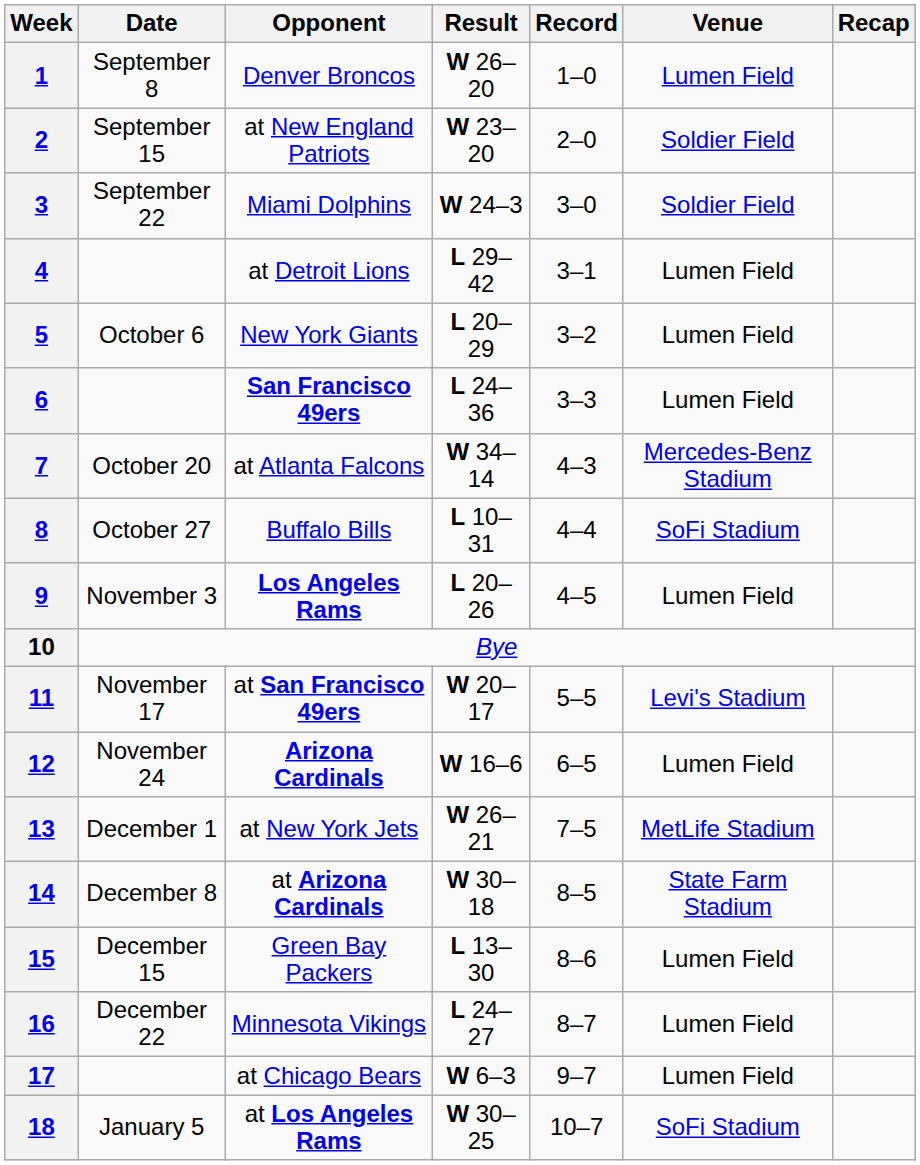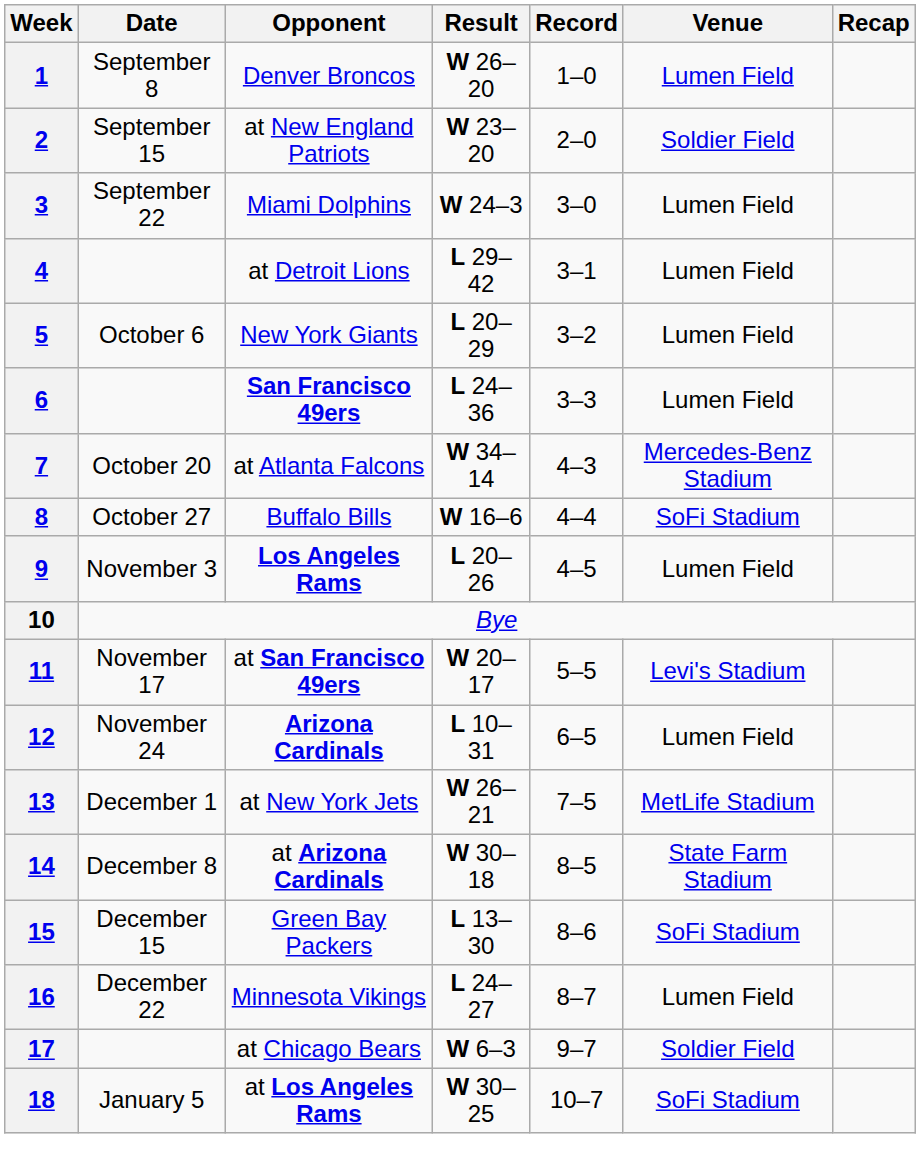(728, 205) Soldier Field -> (728, 205) Lumen Field
(481, 530) L 10–31 -> (481, 517) W 16–6
(481, 763) W 16–6 -> (481, 736) L 10–31
(728, 958) Lumen Field -> (728, 931) SoFi Stadium
(728, 1075) Lumen Field -> (728, 1048) Soldier Field
